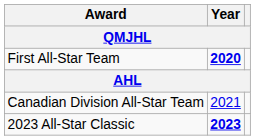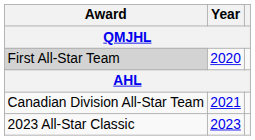(64, 59) no background -> (64, 59) lightgrey background
(226, 59) bold -> (226, 59) normal
(226, 124) bold -> (226, 124) normal
